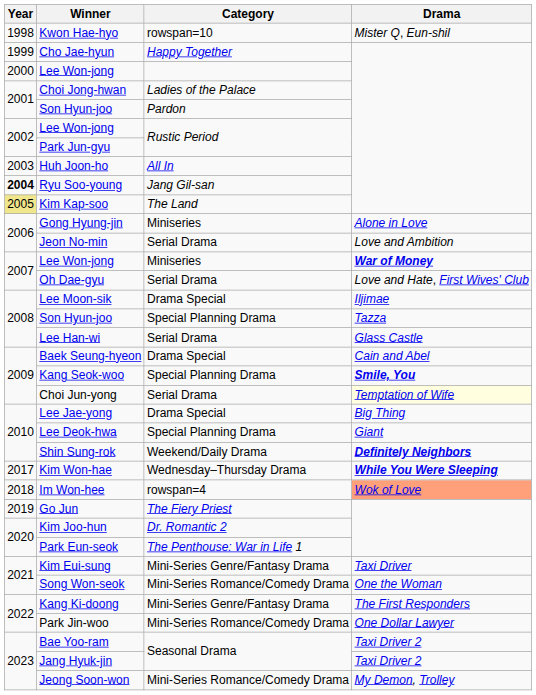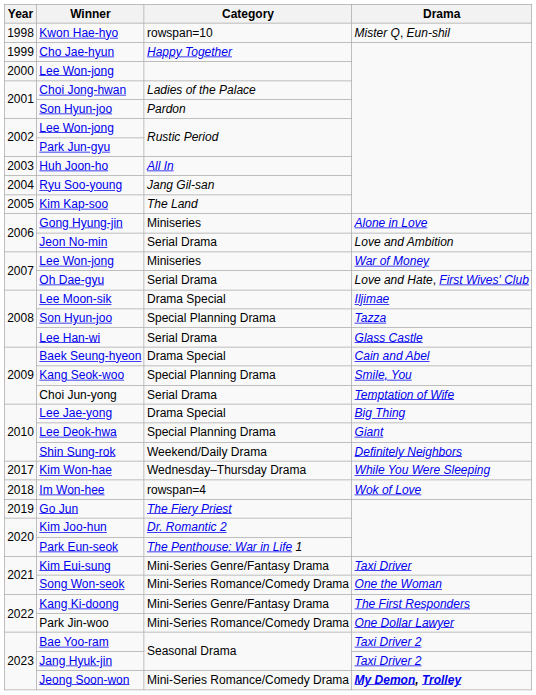(20, 185) bold -> (20, 185) normal
(20, 204) khaki background -> (20, 204) no background
(394, 261) bold -> (392, 261) normal
(385, 375) bold -> (383, 375) normal
(404, 394) lightyellow background -> (404, 394) no background
(413, 451) bold -> (408, 451) normal
(426, 470) bold -> (422, 470) normal
(388, 489) lightsalmon background -> (388, 489) no background
(404, 680) normal -> (408, 680) bold
